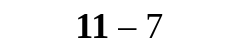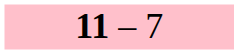(119, 26) no background -> (119, 26) pink background
